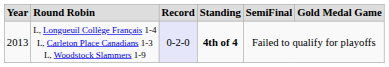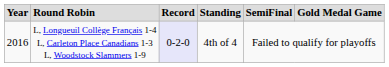(18, 42) 2013 -> (18, 42) 2016
(220, 42) bold -> (220, 42) normal
